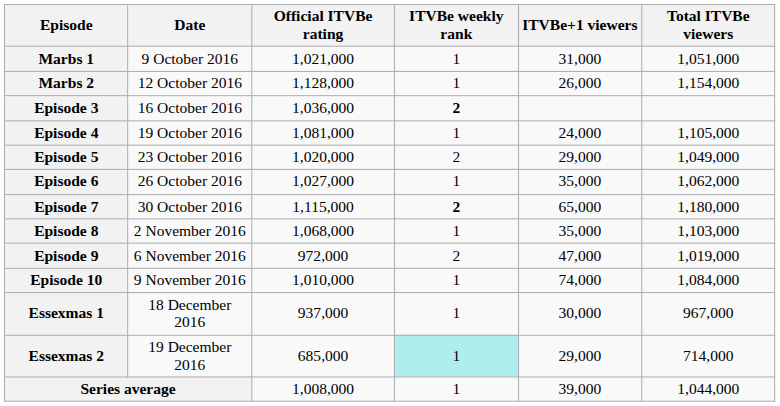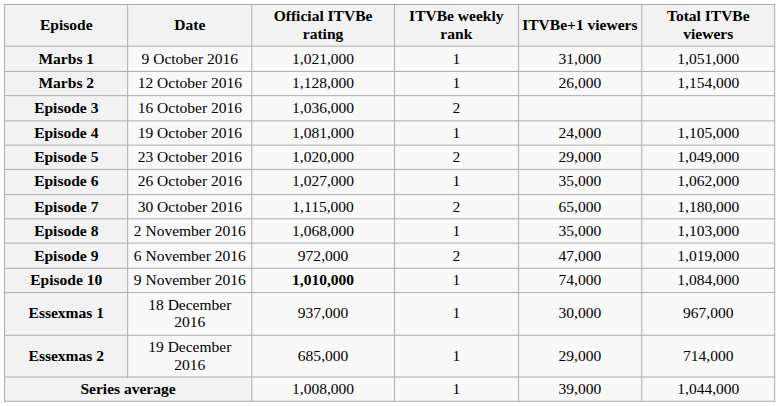(456, 108) bold -> (456, 108) normal
(456, 206) bold -> (456, 206) normal
(323, 280) normal -> (323, 280) bold
(456, 355) paleturquoise background -> (456, 355) no background
